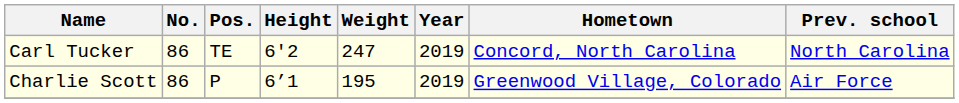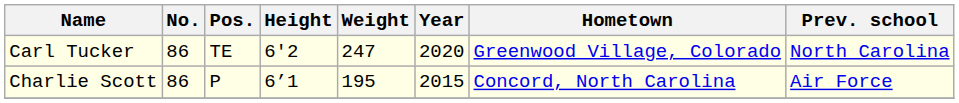(442, 51) 2019 -> (442, 51) 2020
(605, 51) Concord, North Carolina -> (627, 51) Greenwood Village, Colorado
(442, 82) 2019 -> (442, 82) 2015
(627, 82) Greenwood Village, Colorado -> (605, 82) Concord, North Carolina
